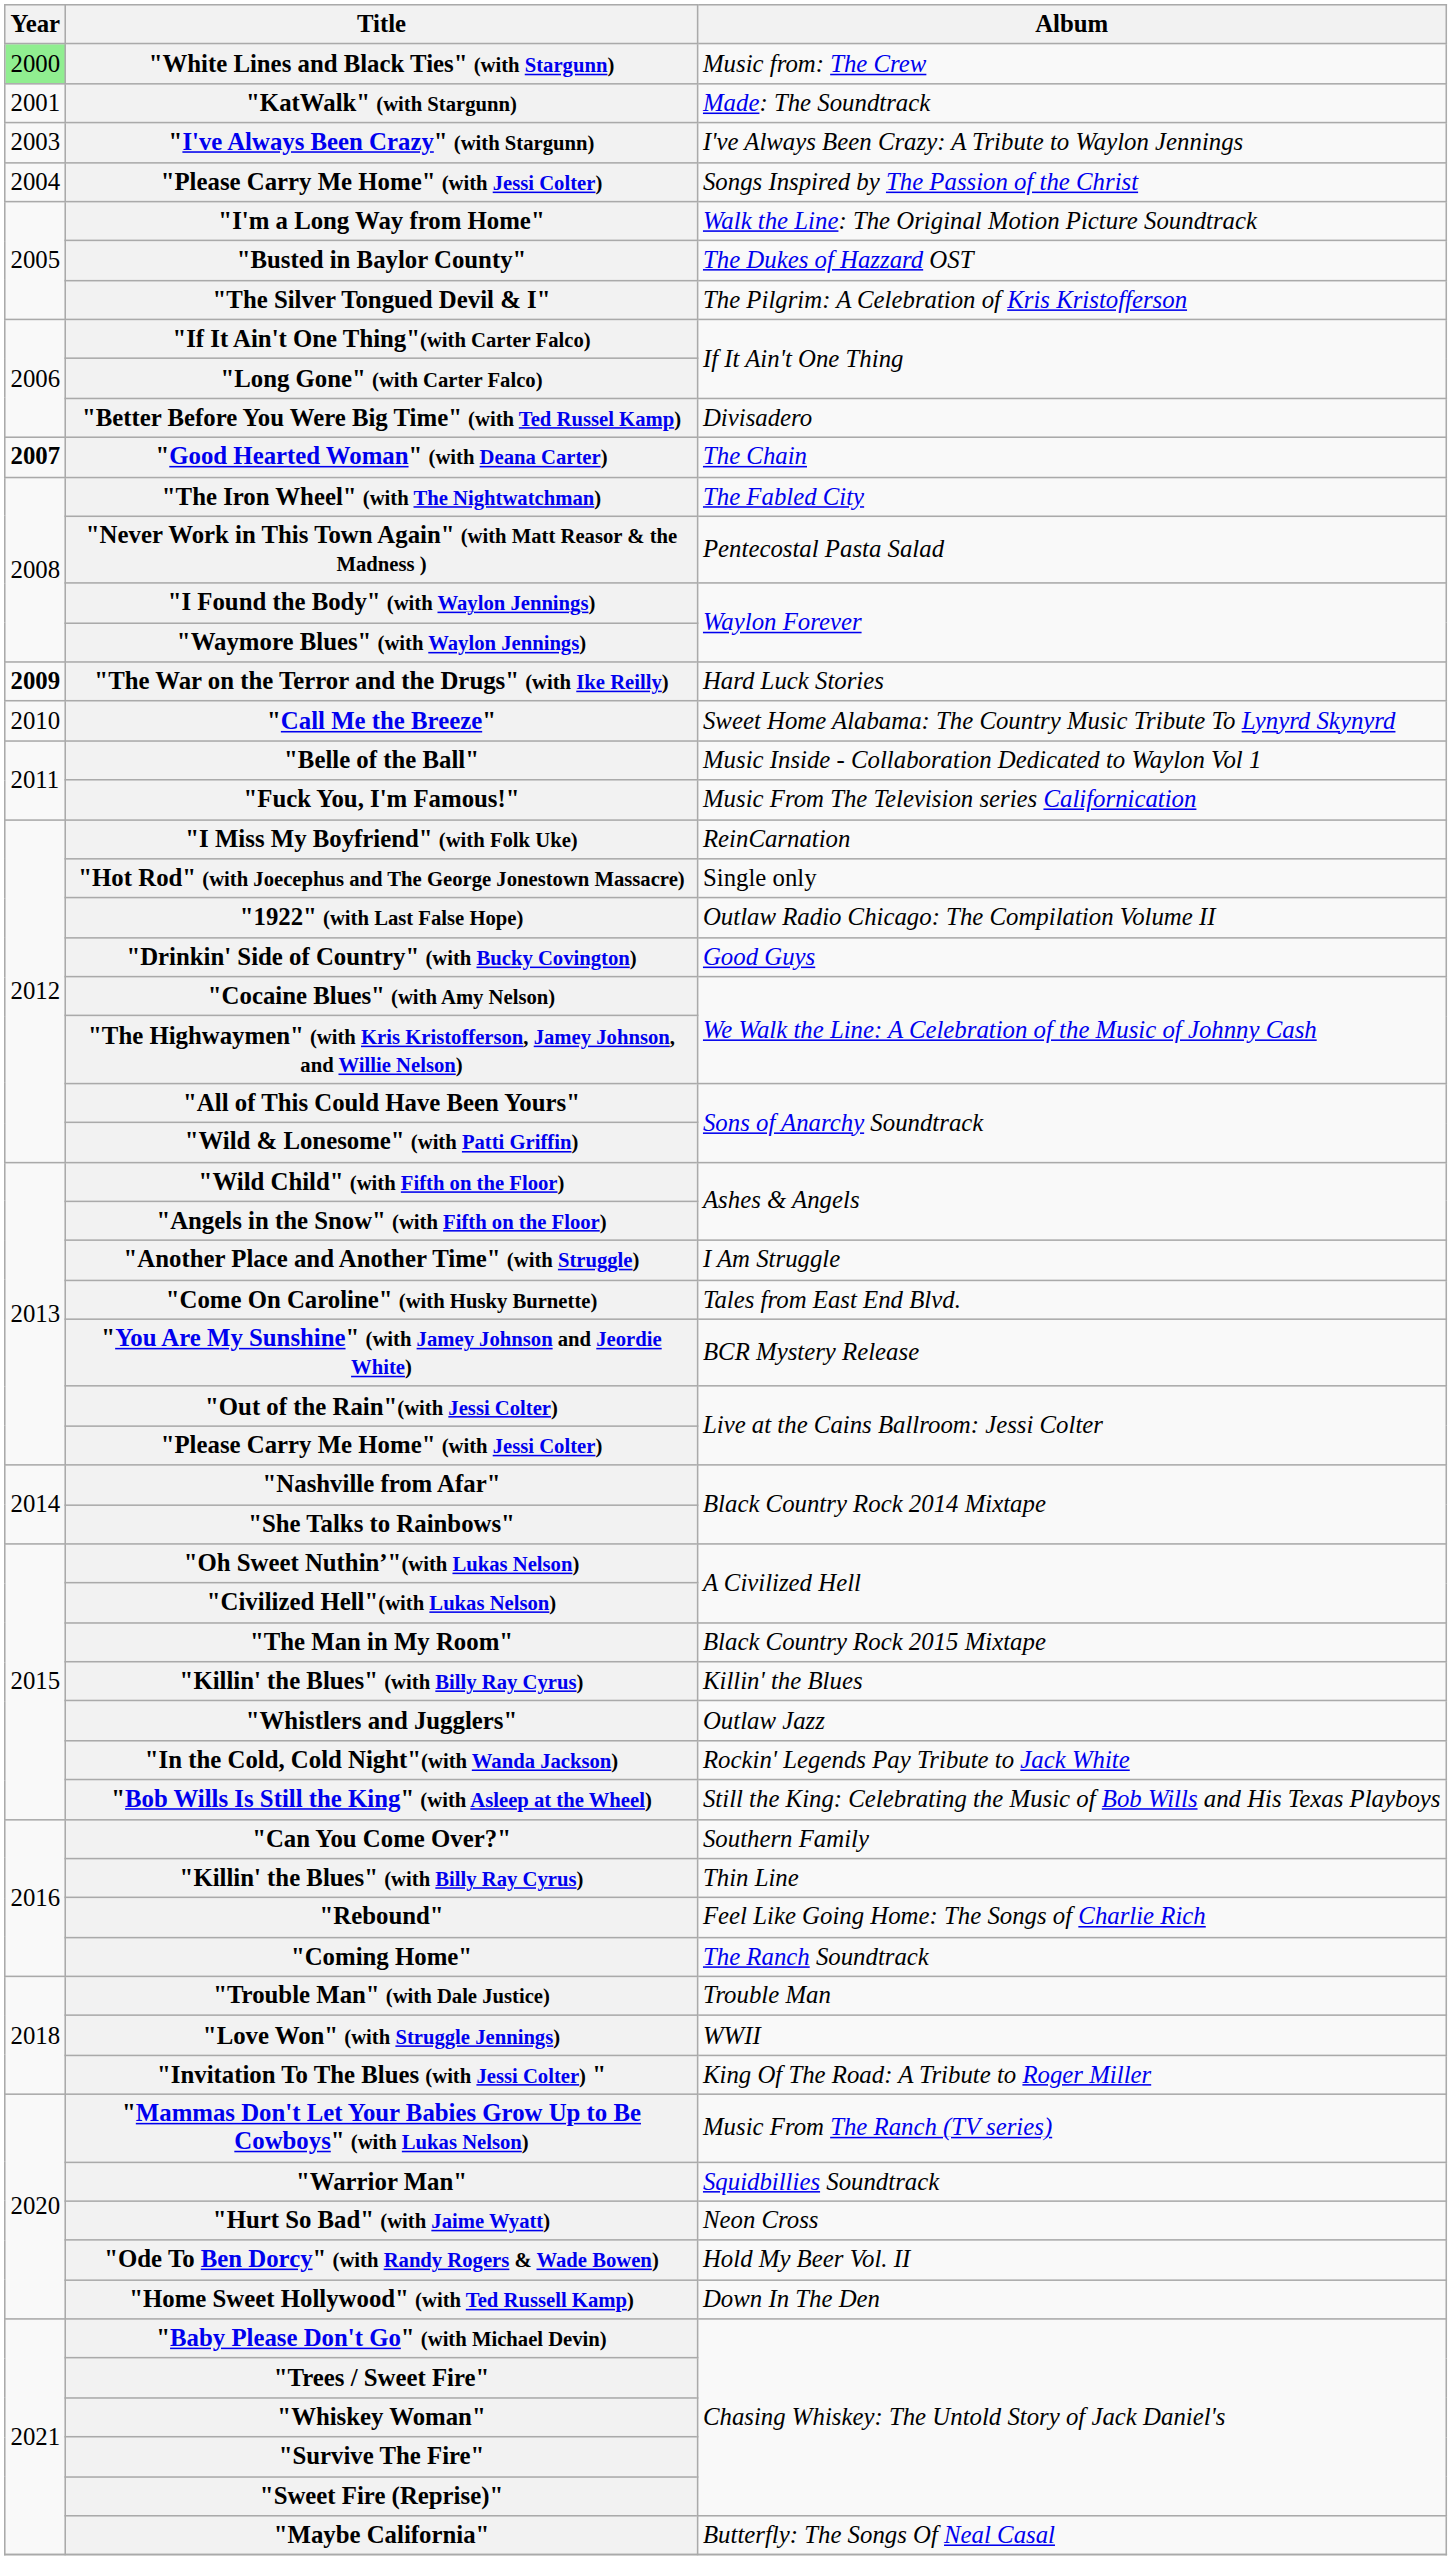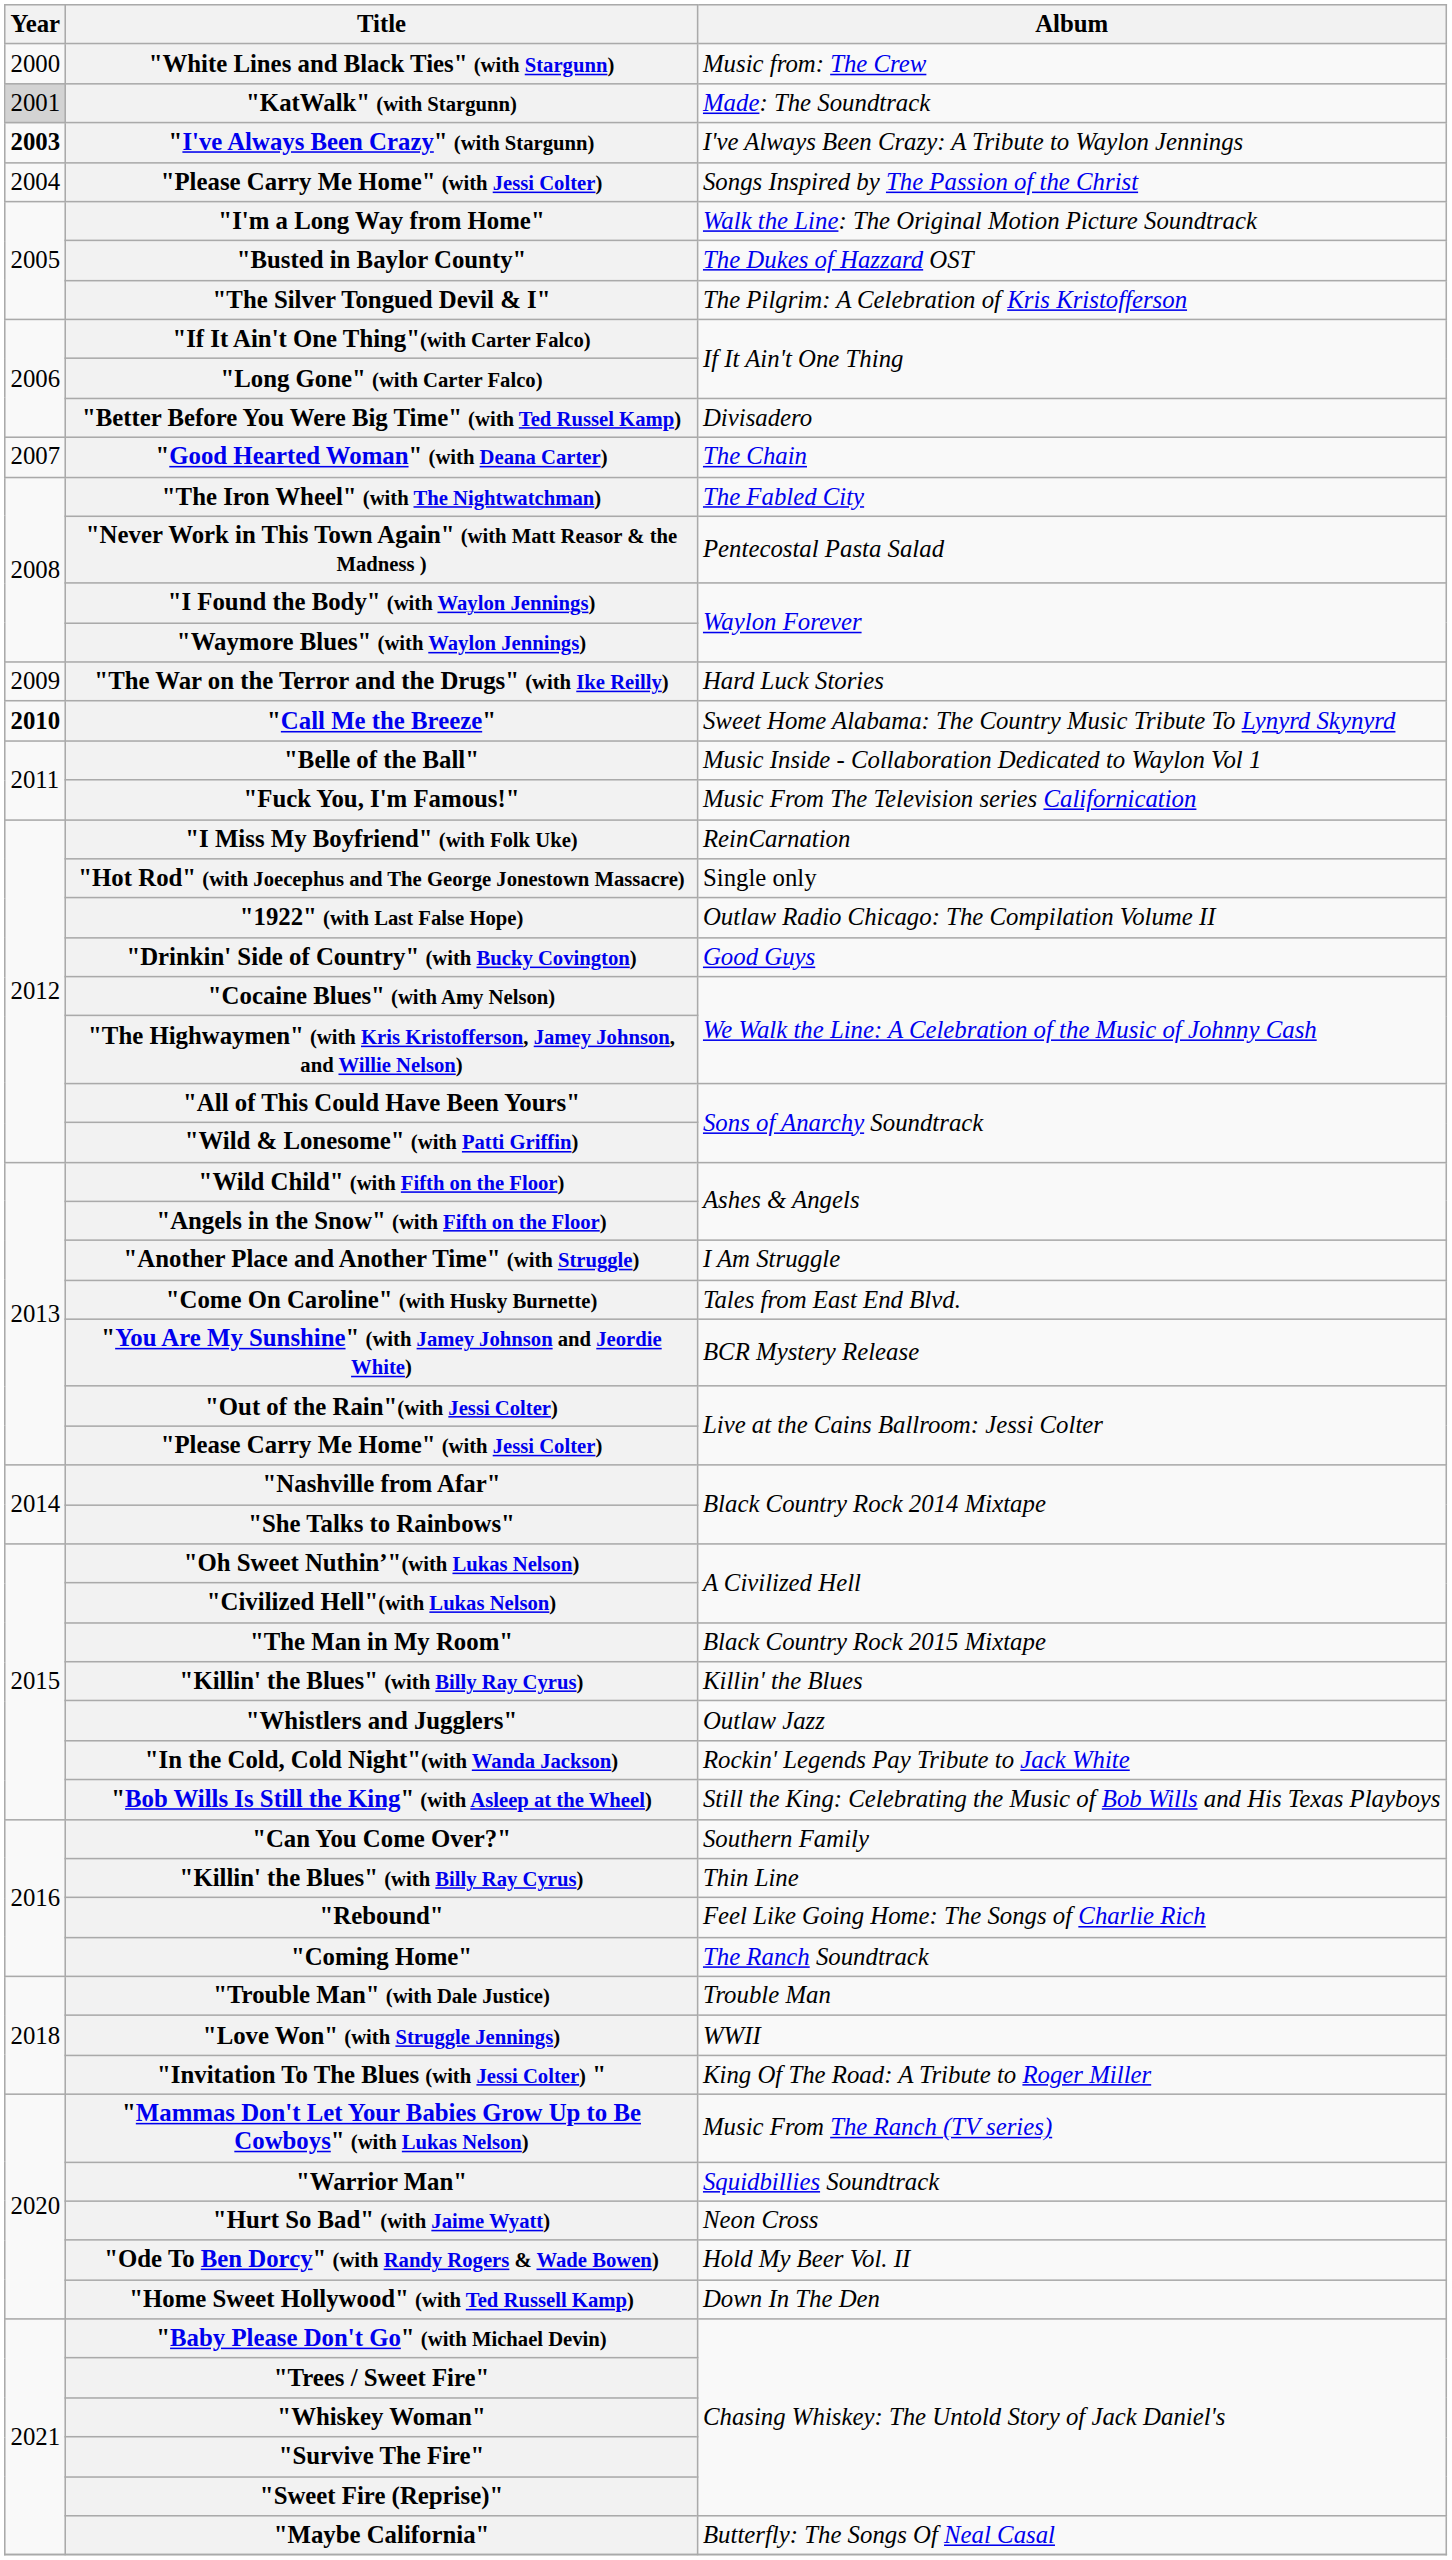(35, 63) lightgreen background -> (35, 63) no background
(35, 102) no background -> (35, 102) lightgrey background
(35, 142) normal -> (35, 142) bold
(35, 456) bold -> (35, 456) normal
(35, 681) bold -> (35, 681) normal
(35, 720) normal -> (35, 720) bold
